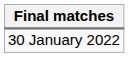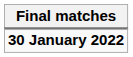(64, 40) normal -> (66, 40) bold
